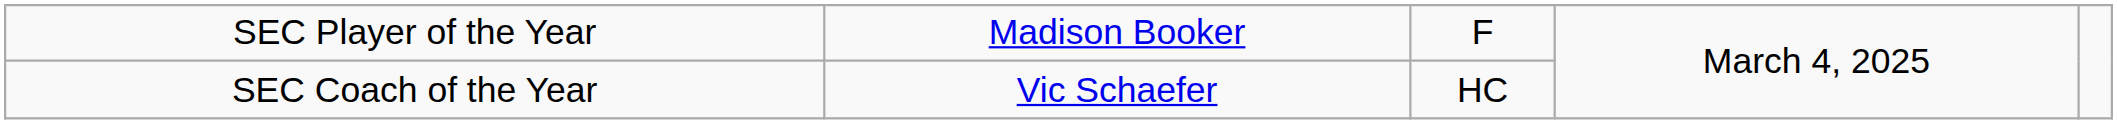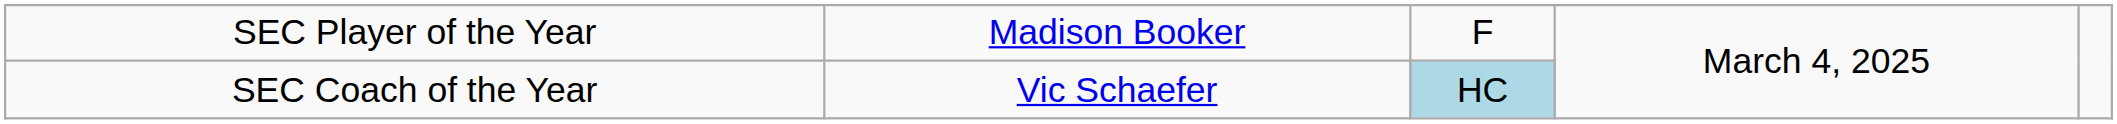(1483, 88) no background -> (1483, 88) lightblue background
